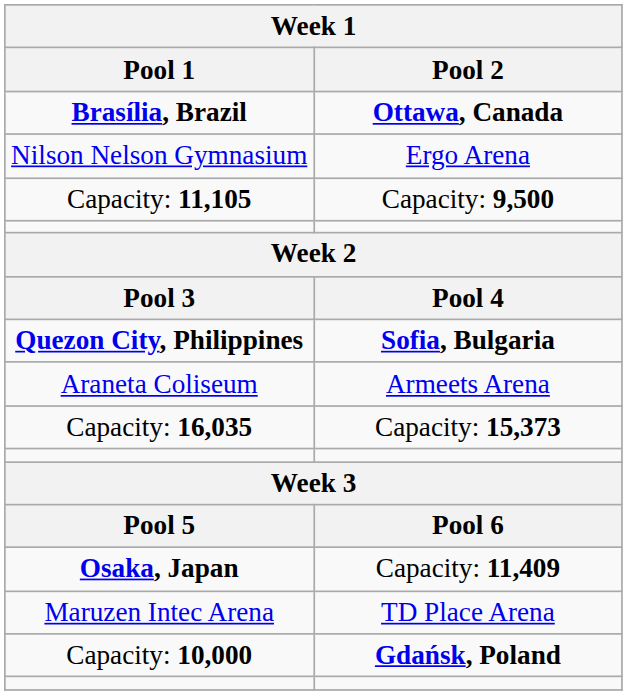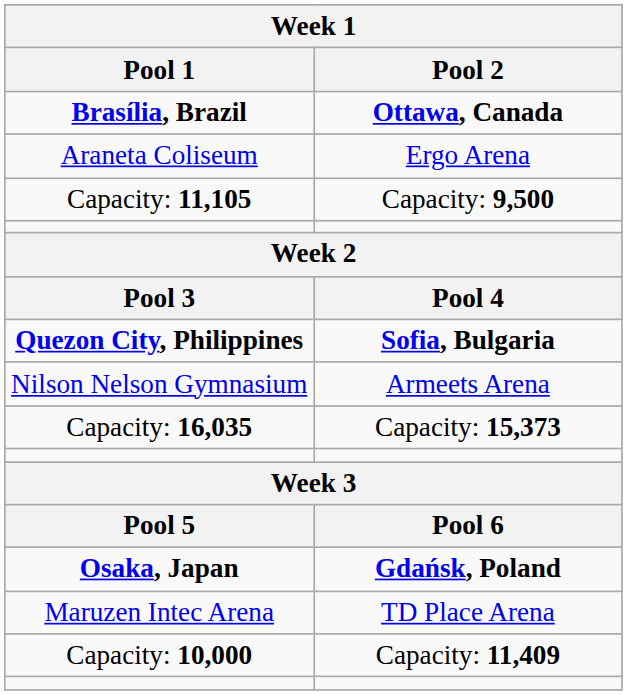(159, 155) Nilson Nelson Gymnasium -> (159, 155) Araneta Coliseum
(159, 383) Araneta Coliseum -> (159, 383) Nilson Nelson Gymnasium
(468, 568) Capacity: 11,409 -> (468, 568) Gdańsk, Poland
(468, 655) Gdańsk, Poland -> (468, 655) Capacity: 11,409
